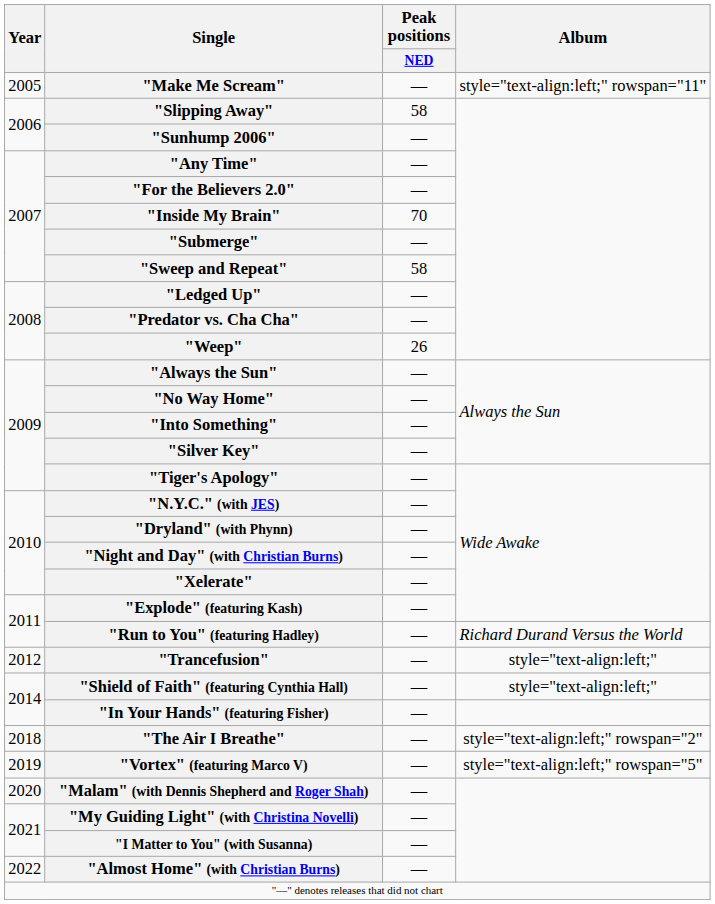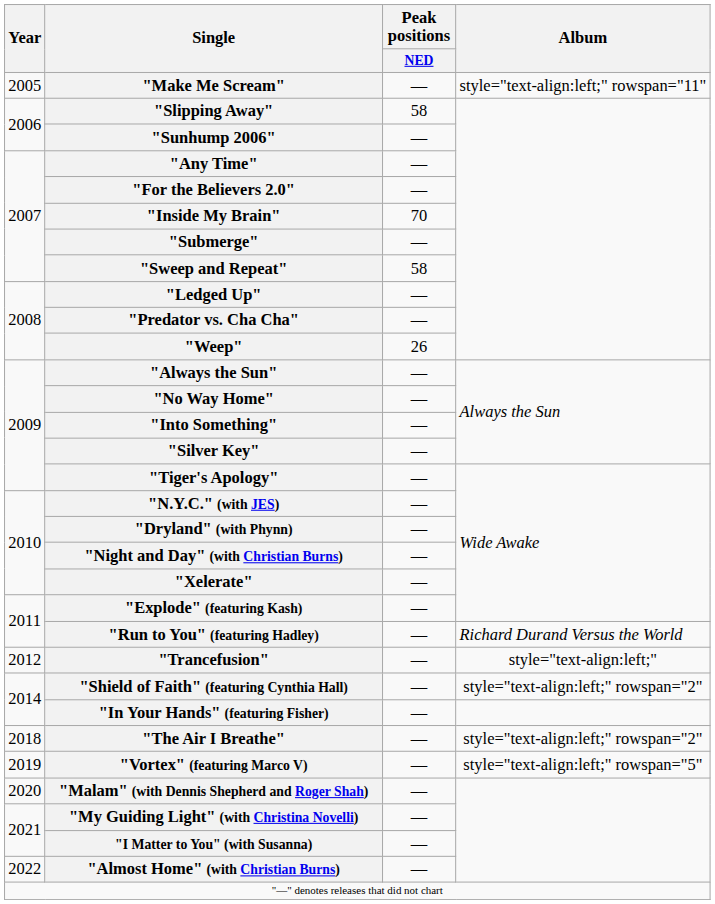(583, 686) style="text-align:left;" -> (583, 686) style="text-align:left;" rowspan="2"
